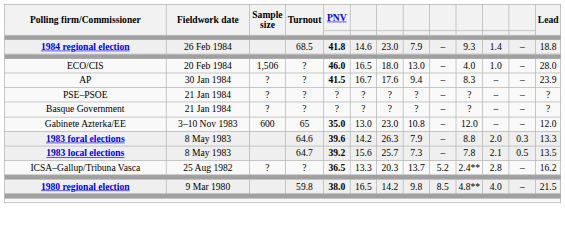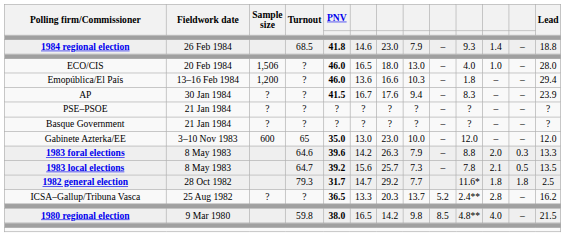+ row: (85, 80)
(416, 124) 10.8 -> (416, 138) 10.0
+ row: (85, 182)
